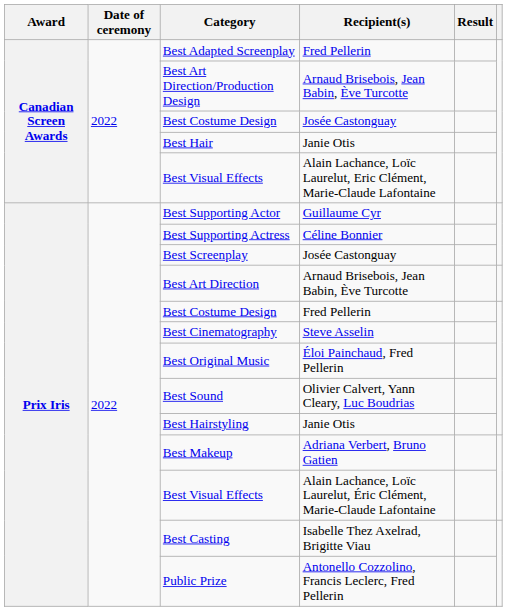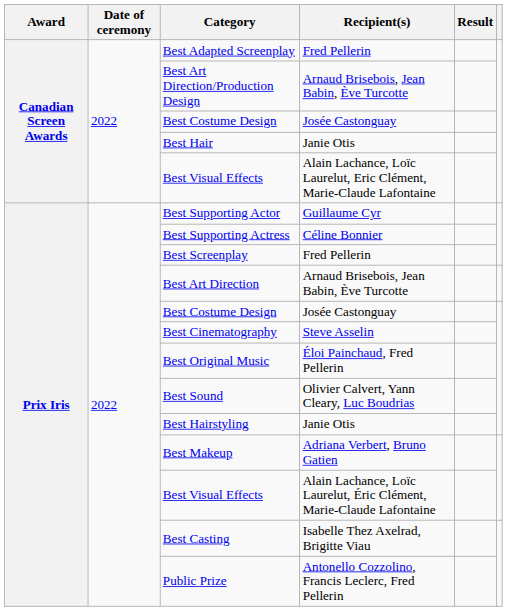(349, 255) Josée Castonguay -> (337, 255) Fred Pellerin
(337, 311) Fred Pellerin -> (349, 311) Josée Castonguay
